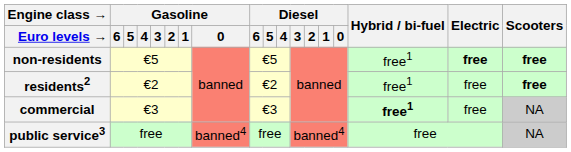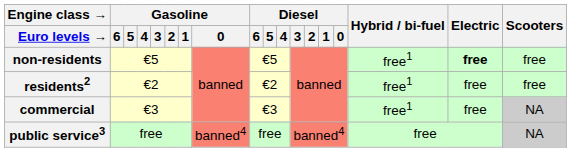(534, 59) bold -> (534, 59) normal
(534, 84) bold -> (534, 84) normal
(398, 109) bold -> (398, 109) normal
